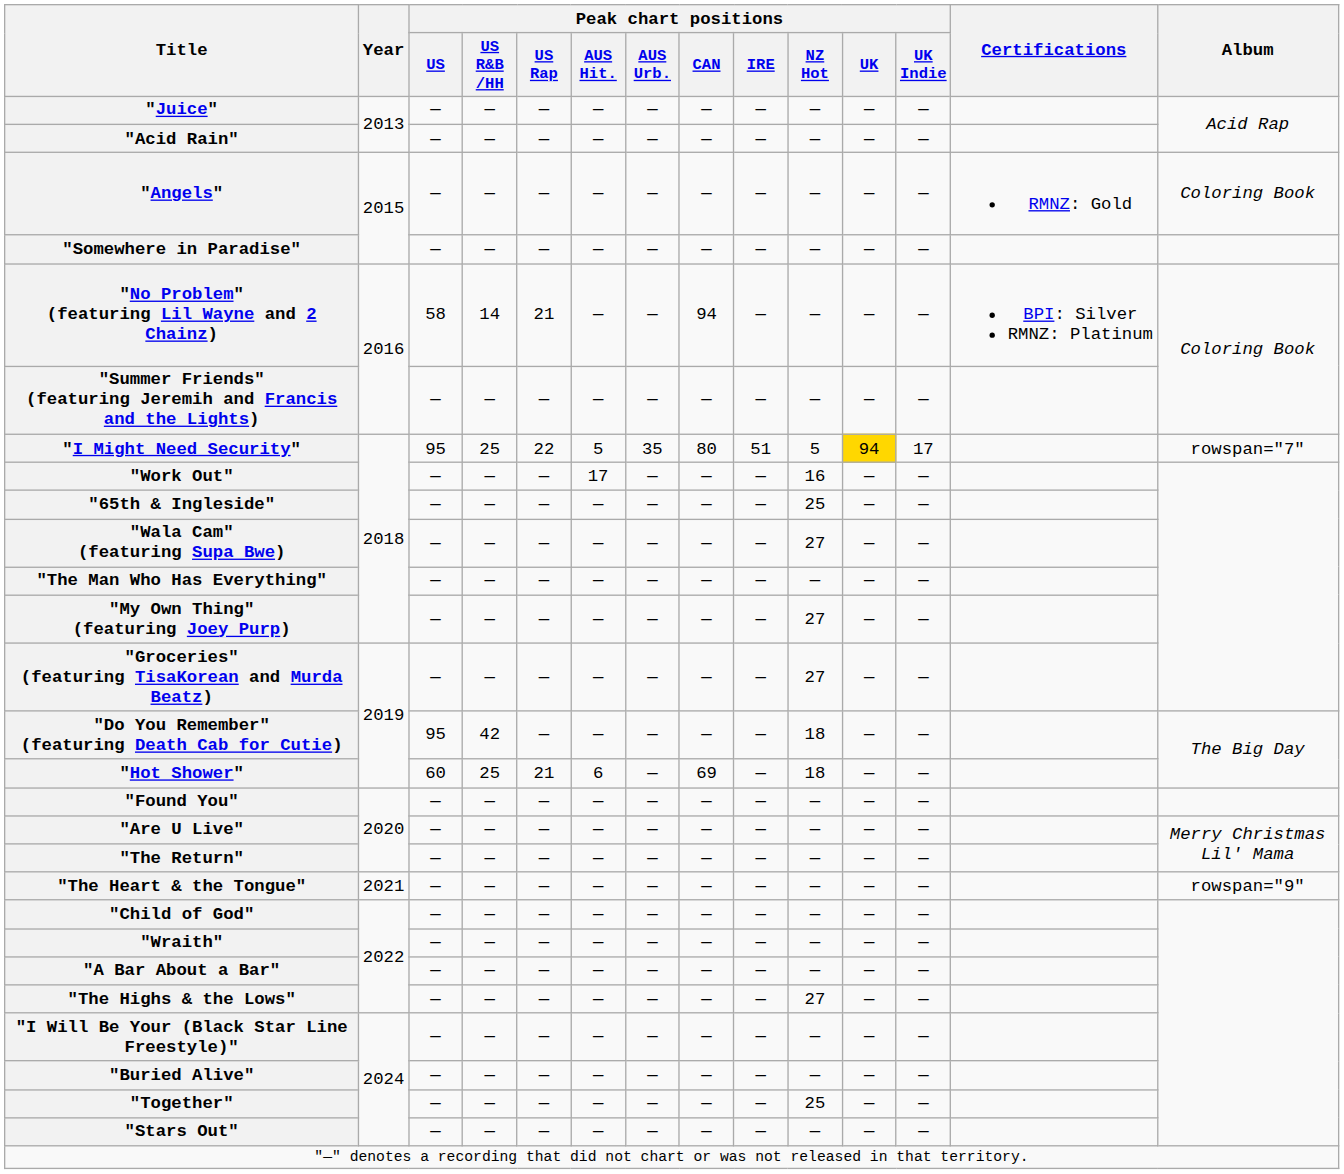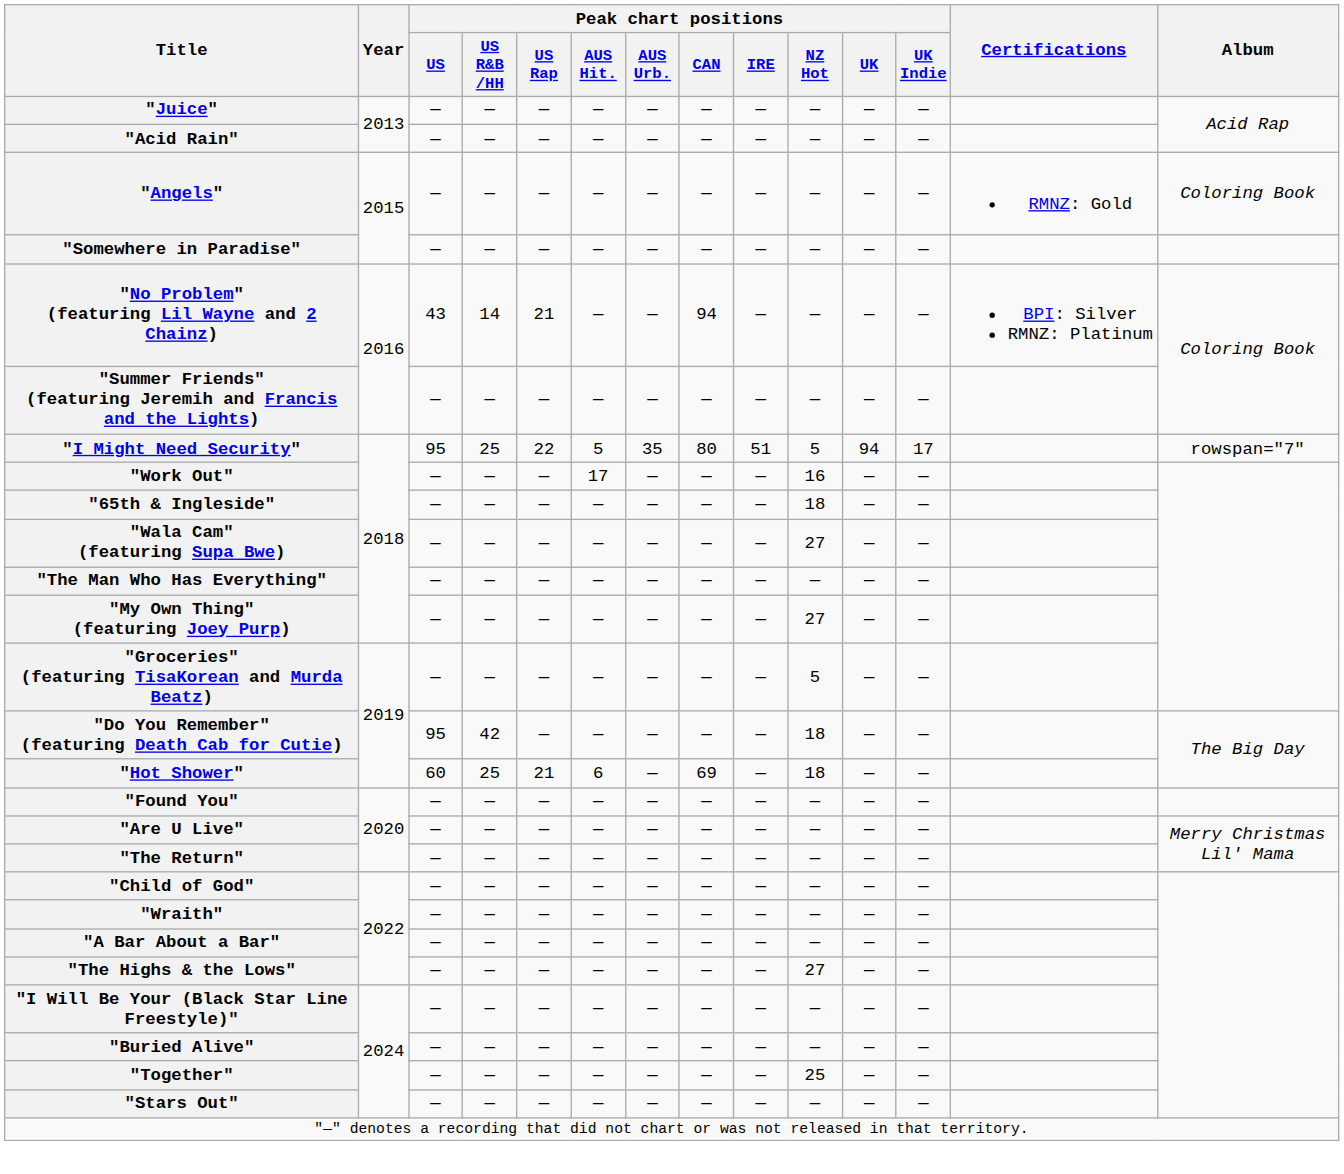(436, 315) 58 -> (436, 315) 43
(869, 448) gold background -> (869, 448) no background
(815, 505) 25 -> (815, 505) 18
(815, 677) 27 -> (815, 677) 5
- row: (182, 886)
